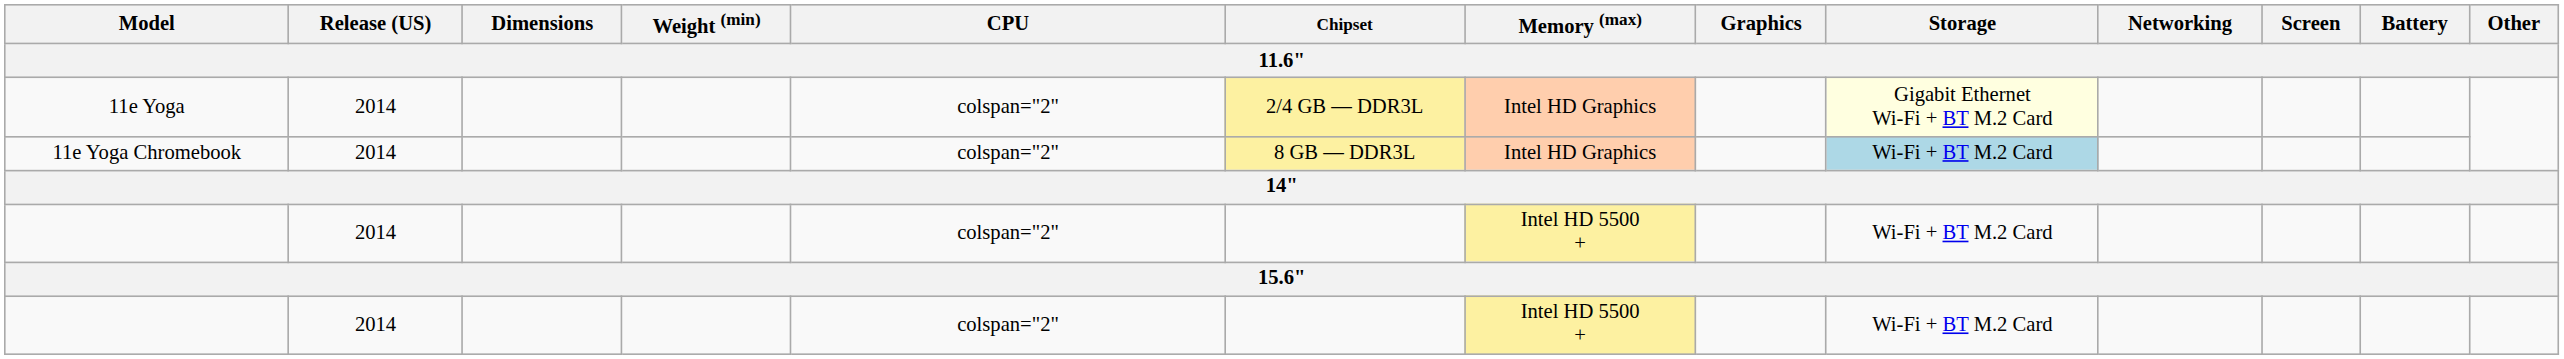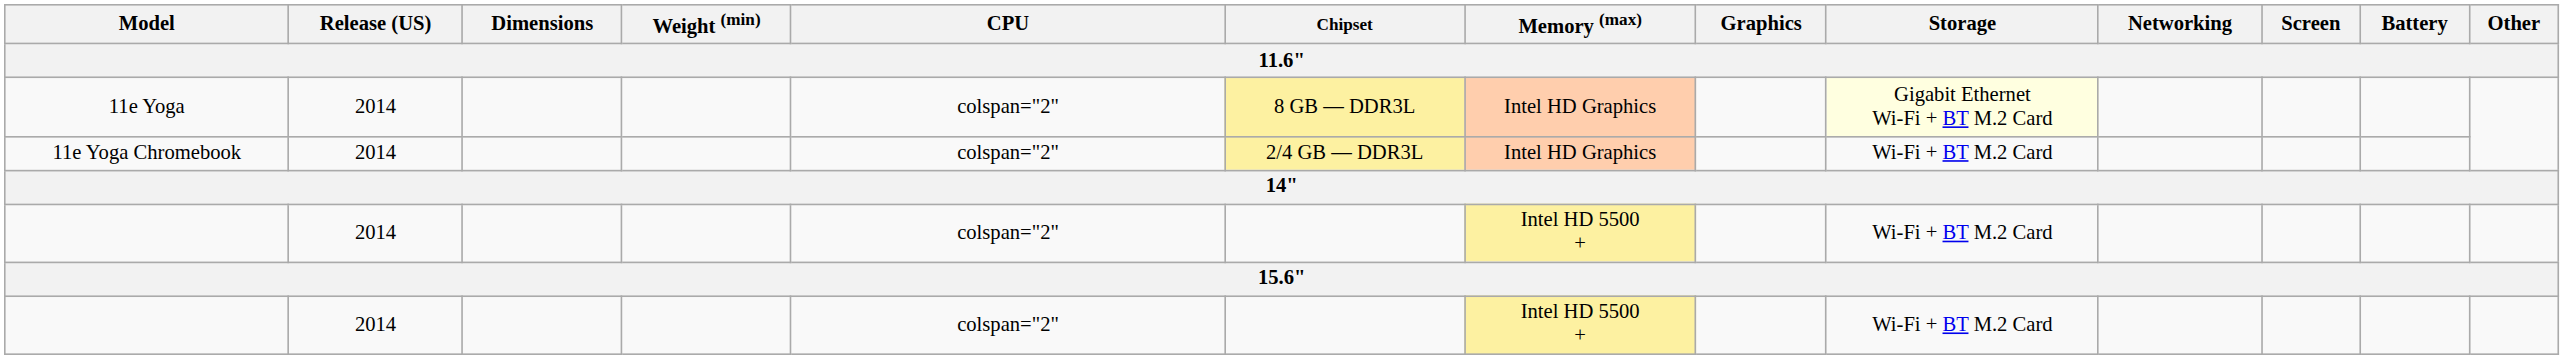(1345, 106) 2/4 GB — DDR3L -> (1345, 106) 8 GB — DDR3L
(1345, 152) 8 GB — DDR3L -> (1345, 152) 2/4 GB — DDR3L
(1962, 152) lightblue background -> (1962, 152) no background
